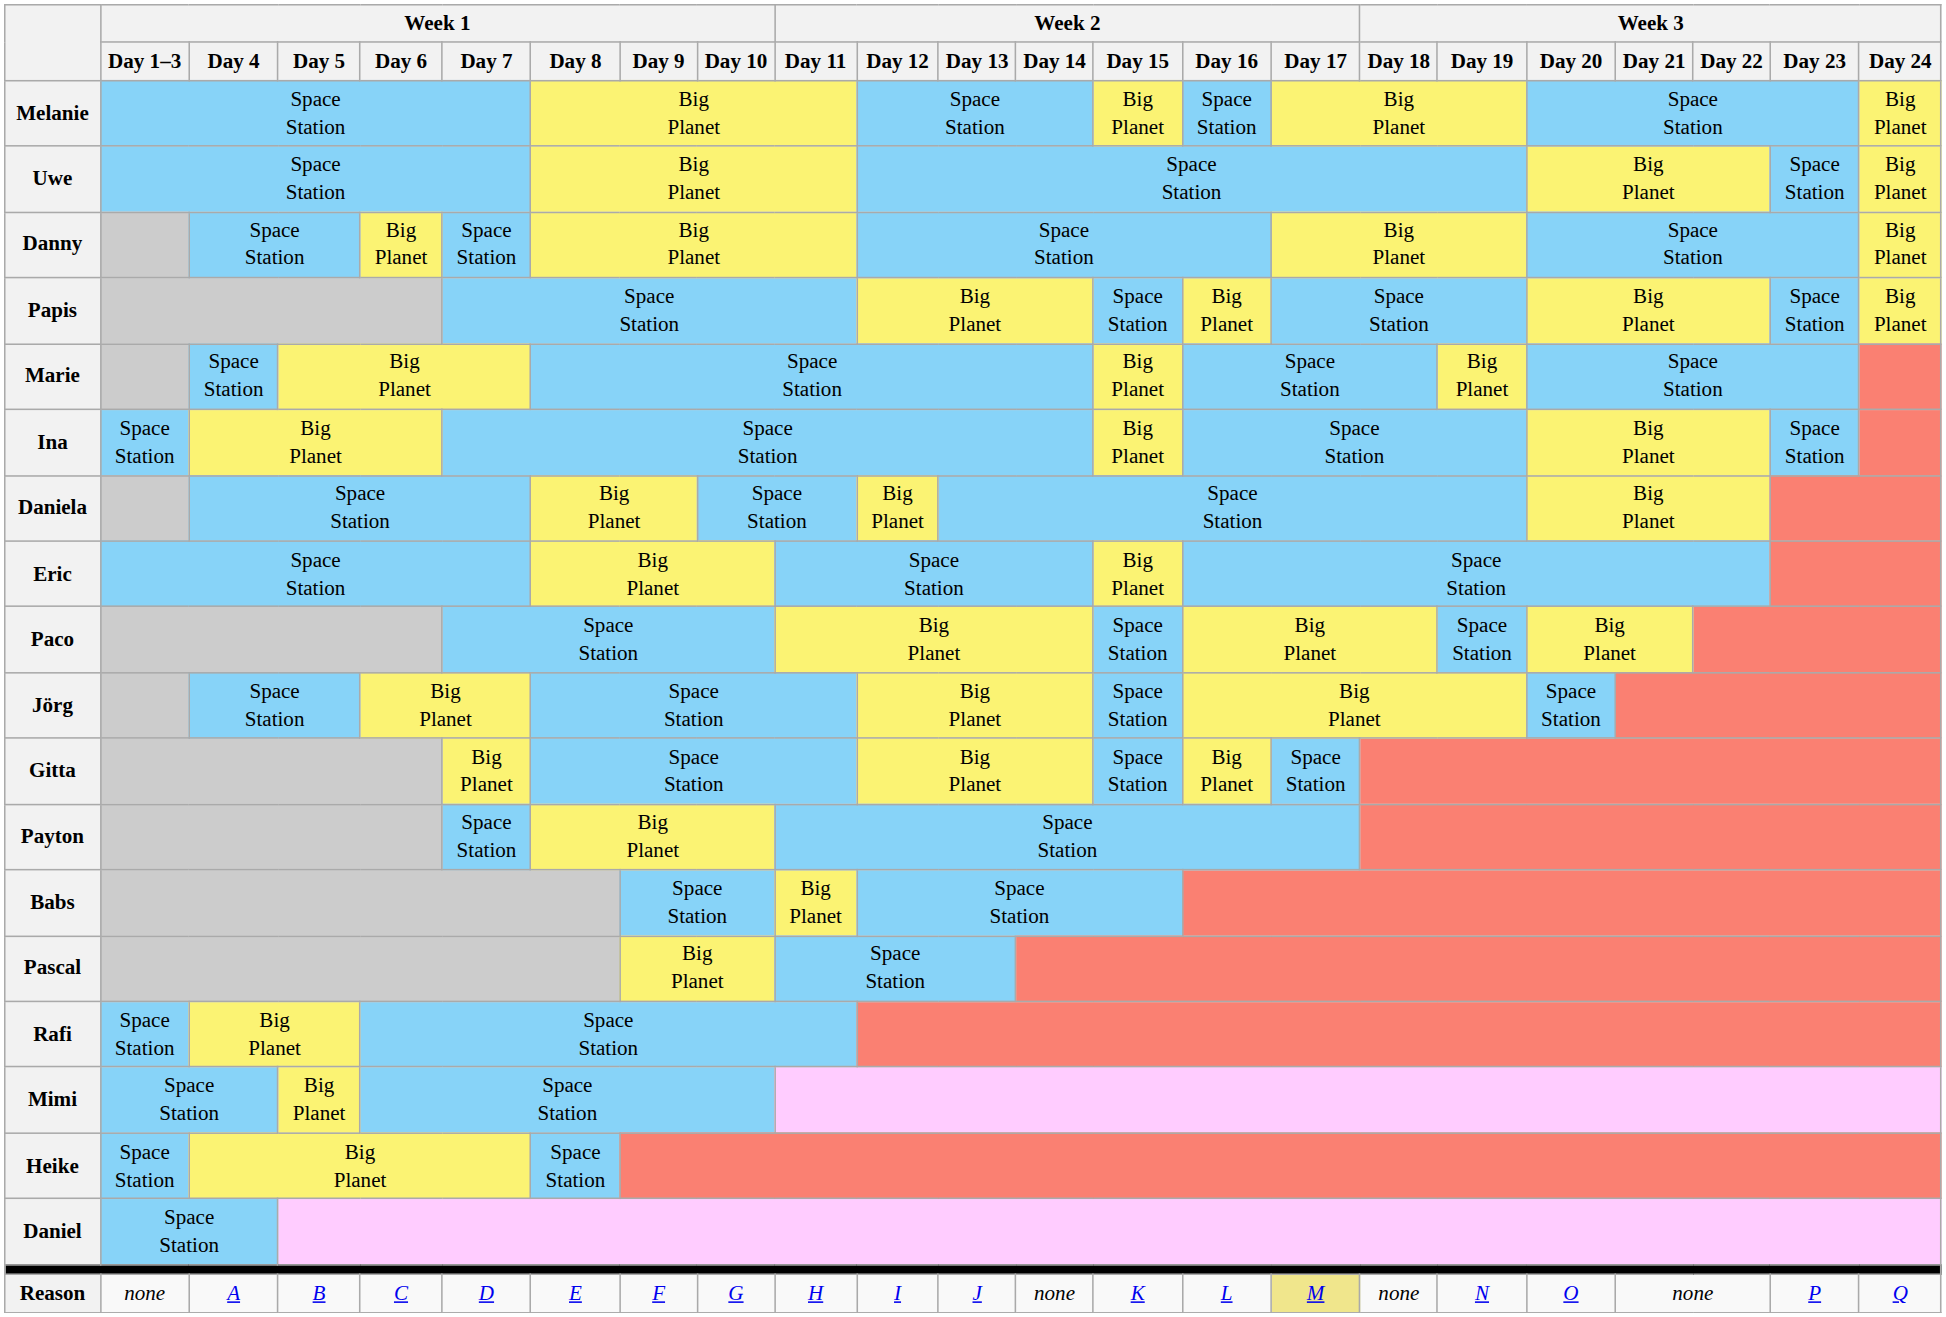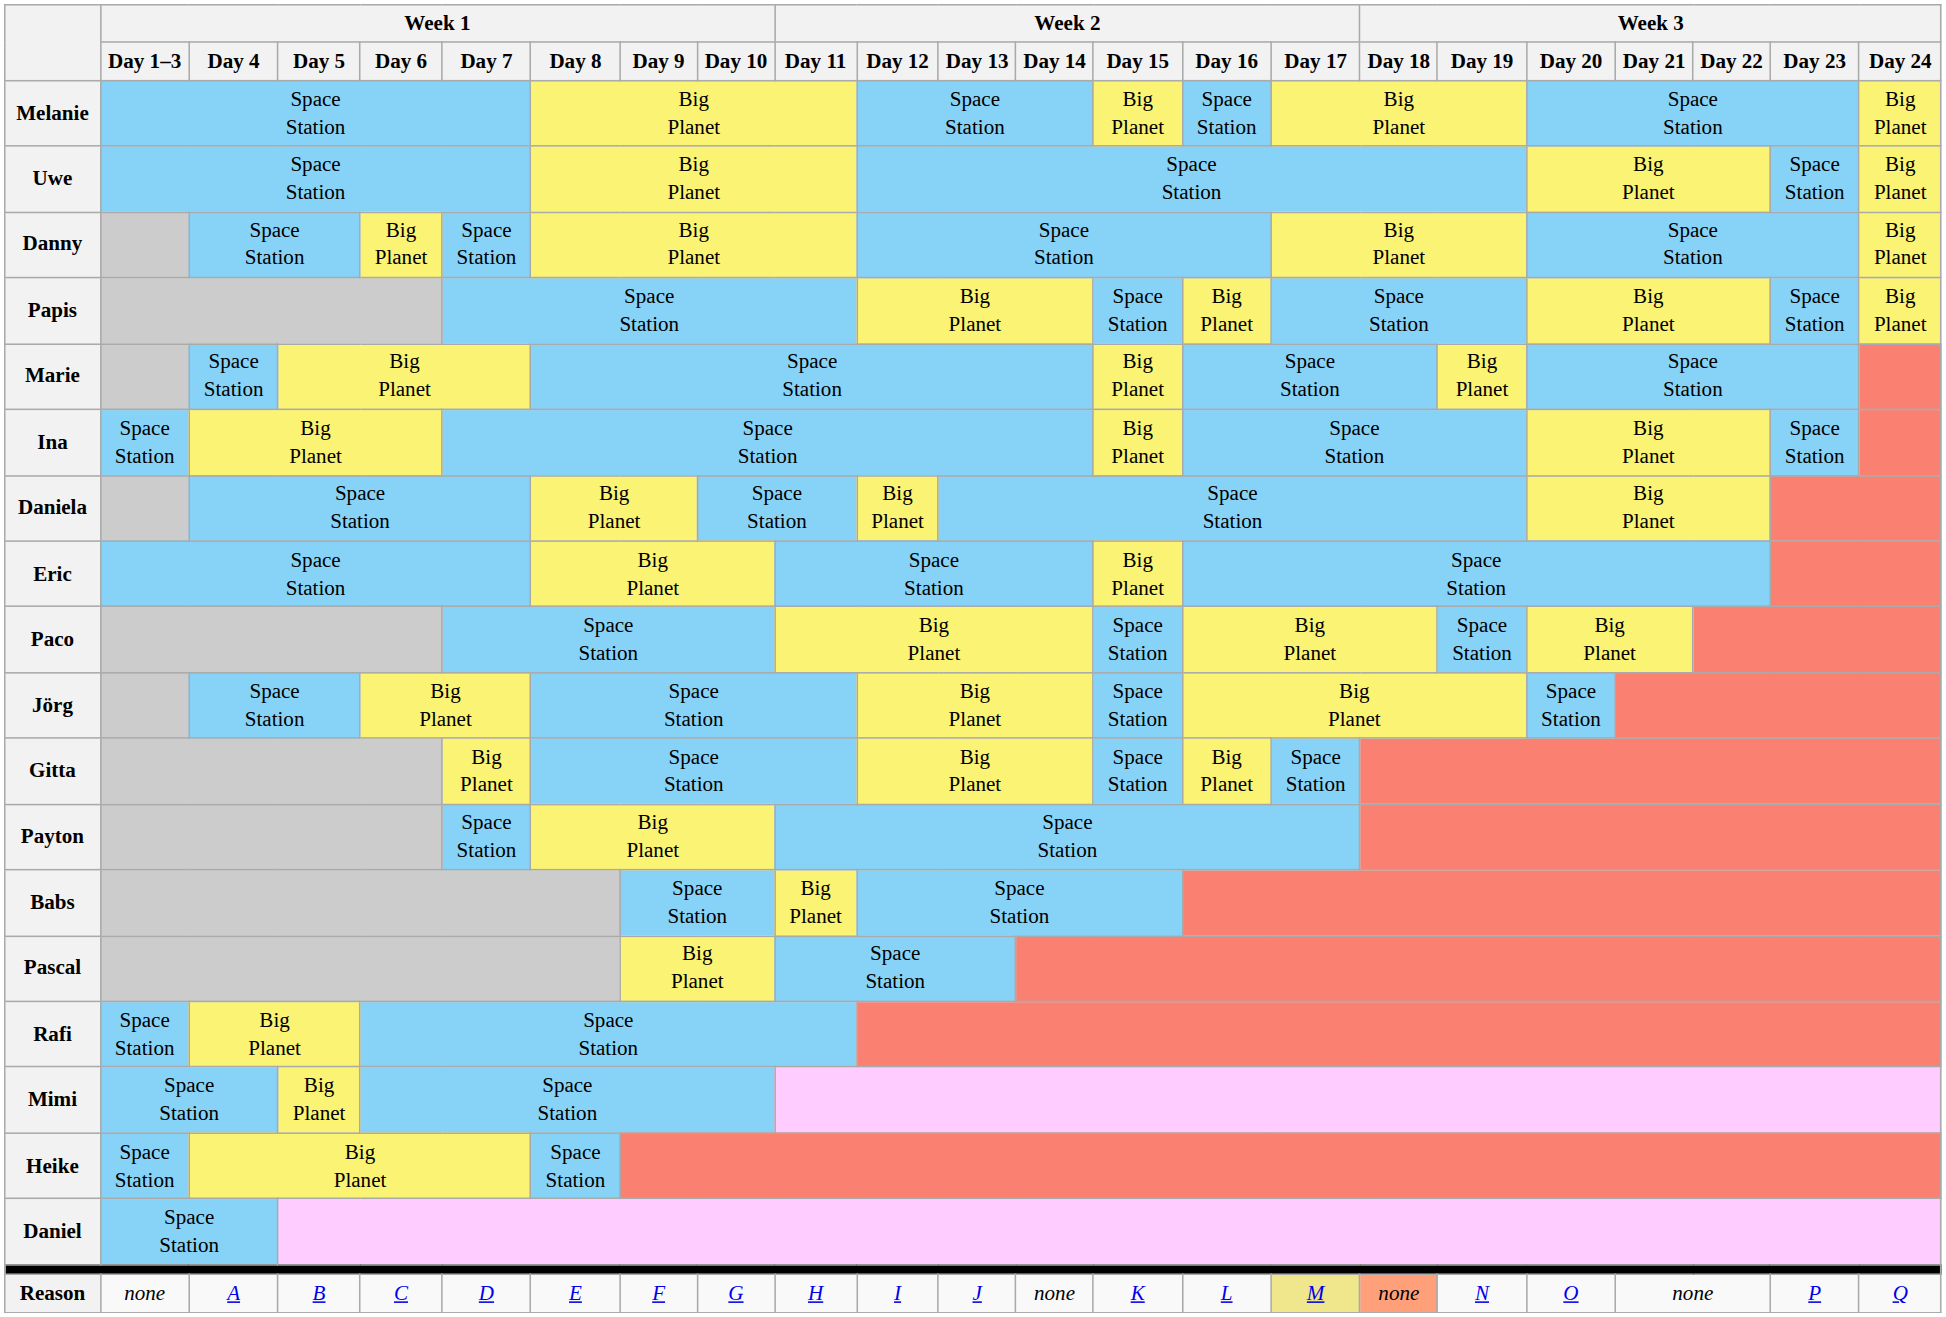(1399, 1292) no background -> (1399, 1292) lightsalmon background
